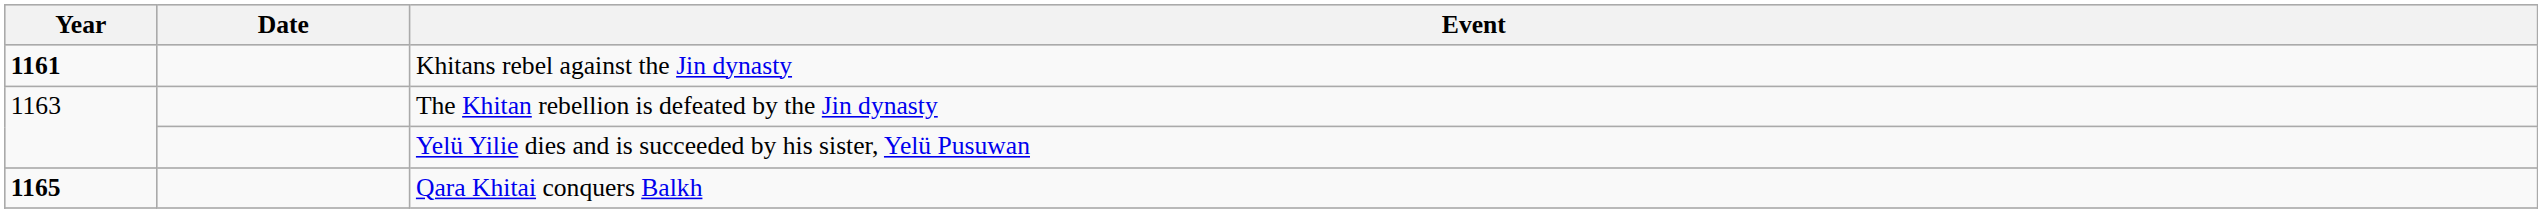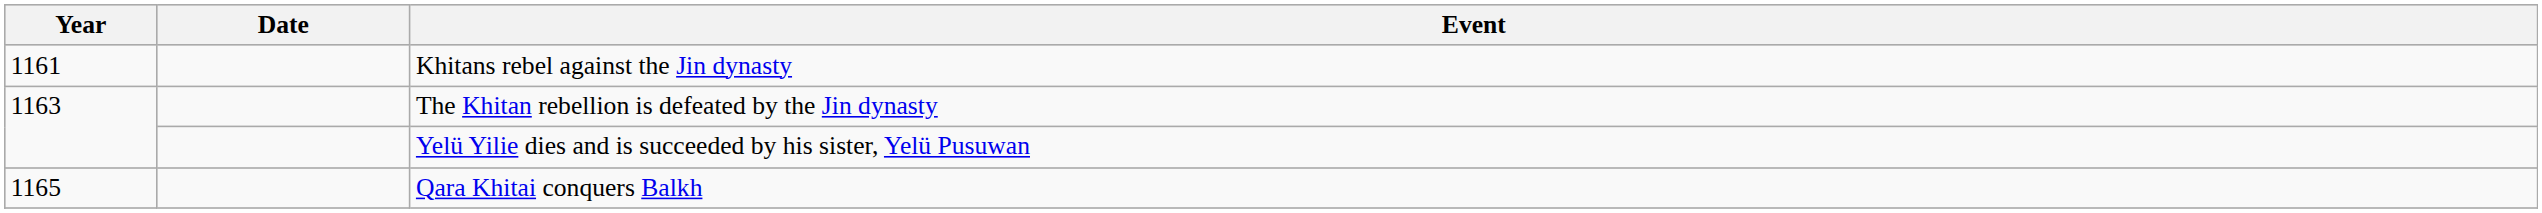(36, 65) bold -> (36, 65) normal
(36, 187) bold -> (36, 187) normal
